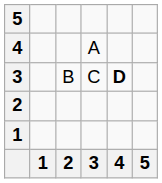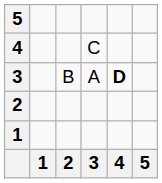(94, 47) A -> (94, 47) C
(94, 76) C -> (94, 76) A
